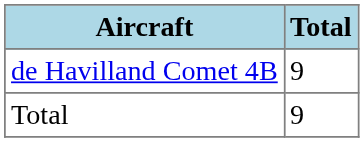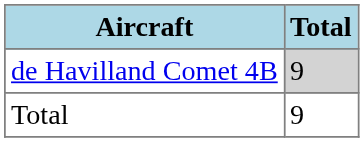(297, 70) no background -> (297, 70) lightgrey background
